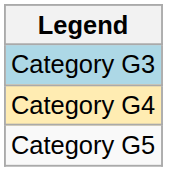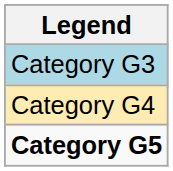(83, 145) normal -> (87, 145) bold
